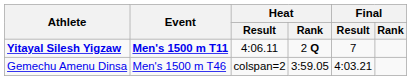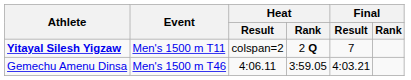(180, 49) bold -> (179, 49) normal
(259, 49) 4:06.11 -> (257, 49) colspan=2
(259, 67) colspan=2 -> (257, 67) 4:06.11
